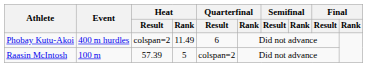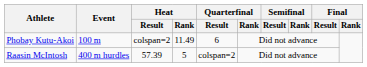(104, 40) 400 m hurdles -> (90, 40) 100 m
(90, 55) 100 m -> (104, 55) 400 m hurdles
